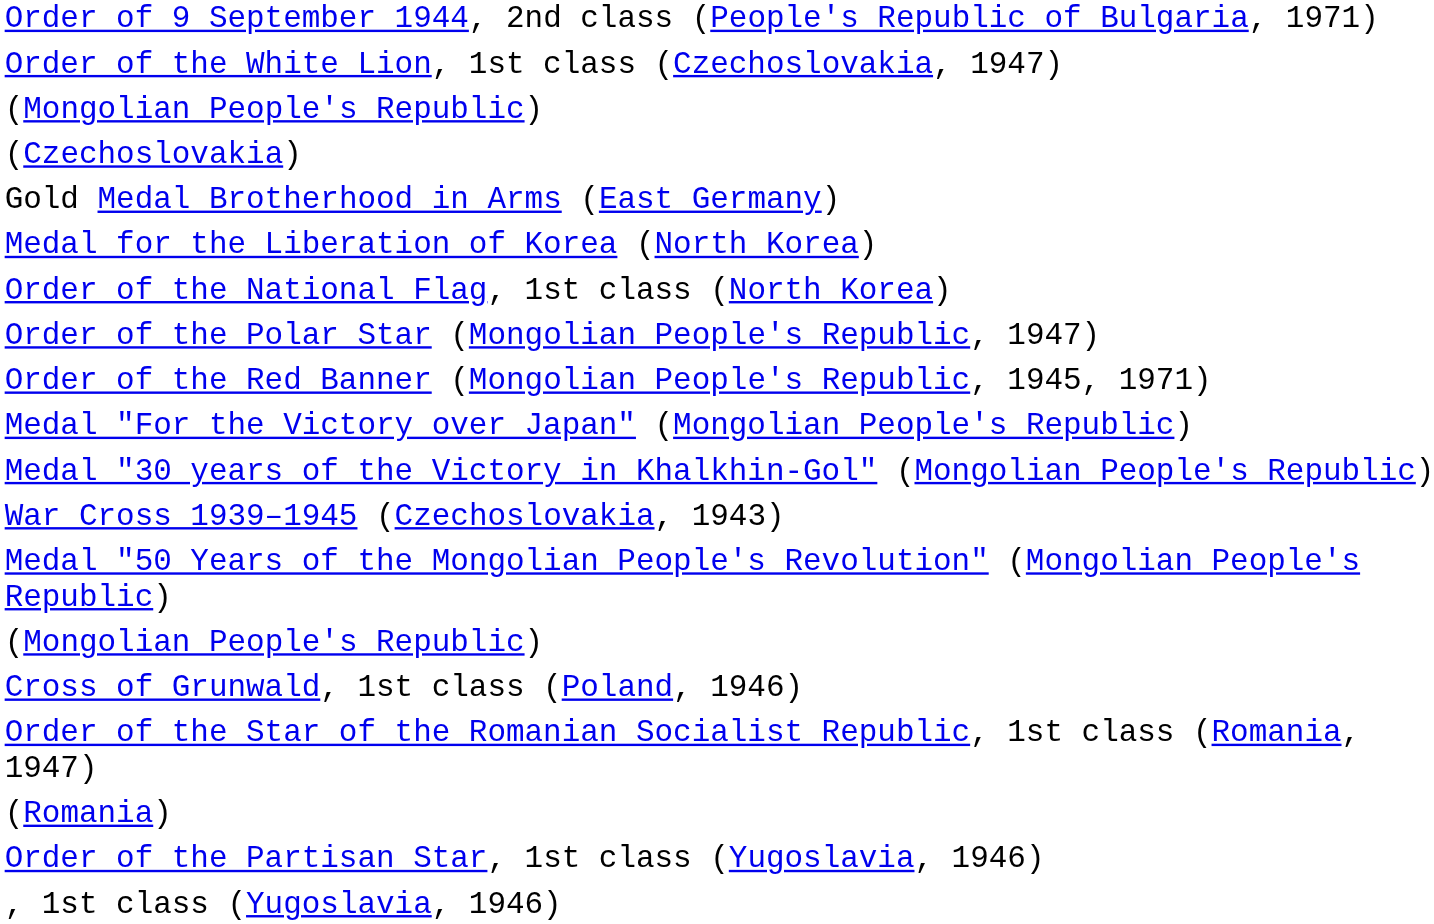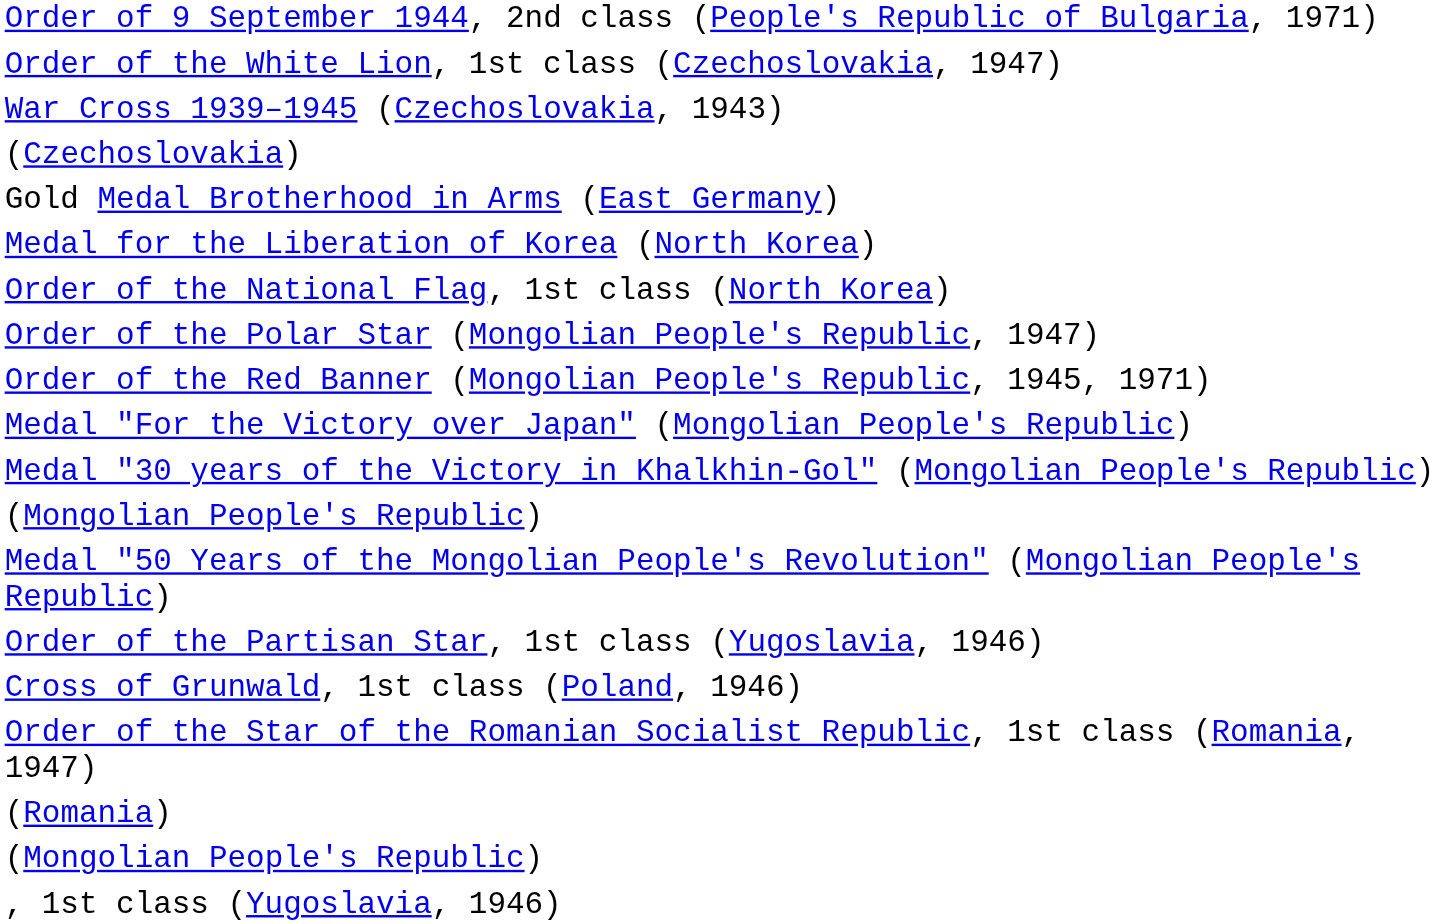(274, 109) (Mongolian People's Republic) -> (395, 109) War Cross 1939–1945 (Czechoslovakia, 1943)
(395, 516) War Cross 1939–1945 (Czechoslovakia, 1943) -> (274, 516) (Mongolian People's Republic)
(274, 643) (Mongolian People's Republic) -> (525, 643) Order of the Partisan Star, 1st class (Yugoslavia, 1946)
(525, 859) Order of the Partisan Star, 1st class (Yugoslavia, 1946) -> (274, 859) (Mongolian People's Republic)
